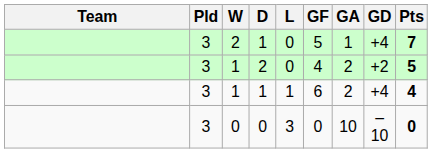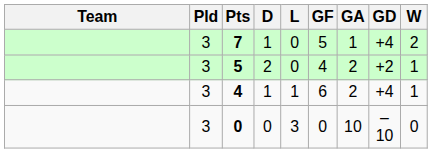columns swapped: (235, 17) <-> (412, 17)
